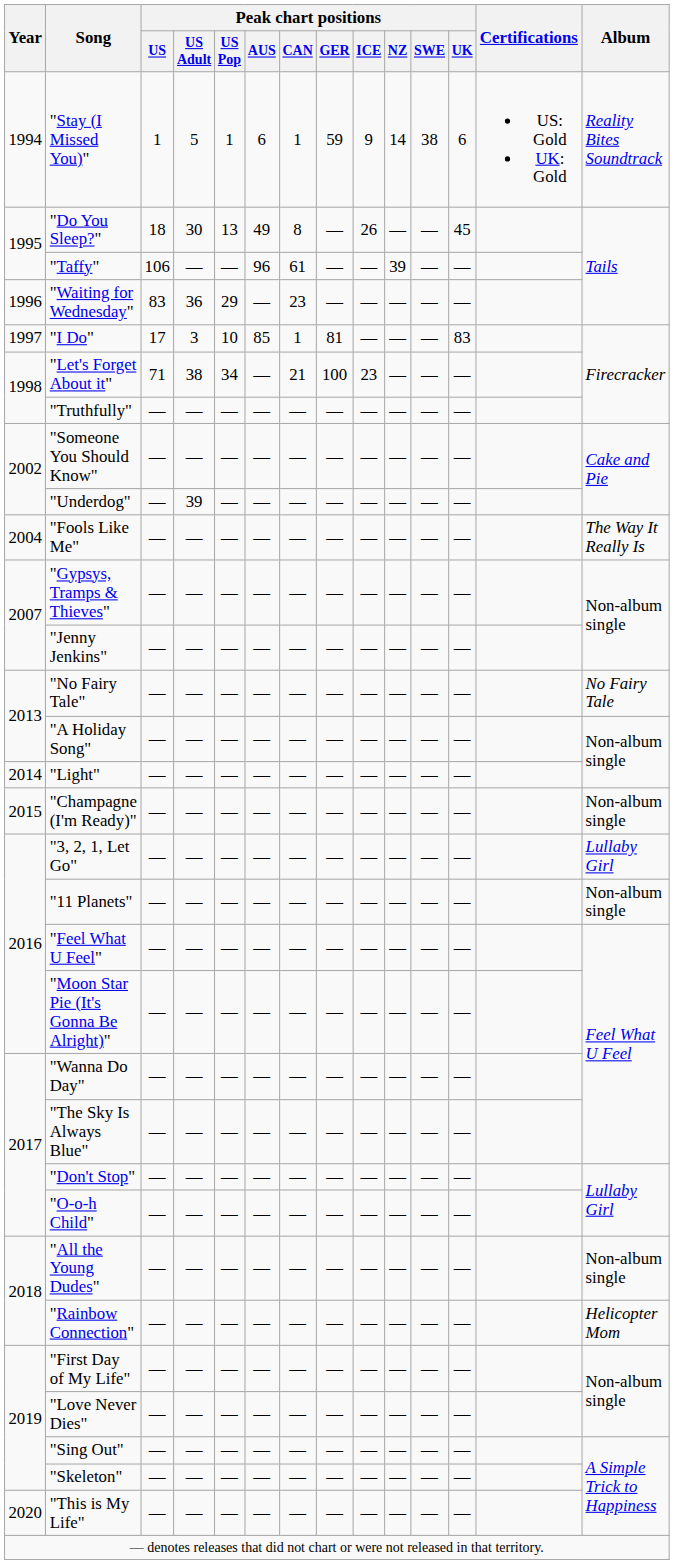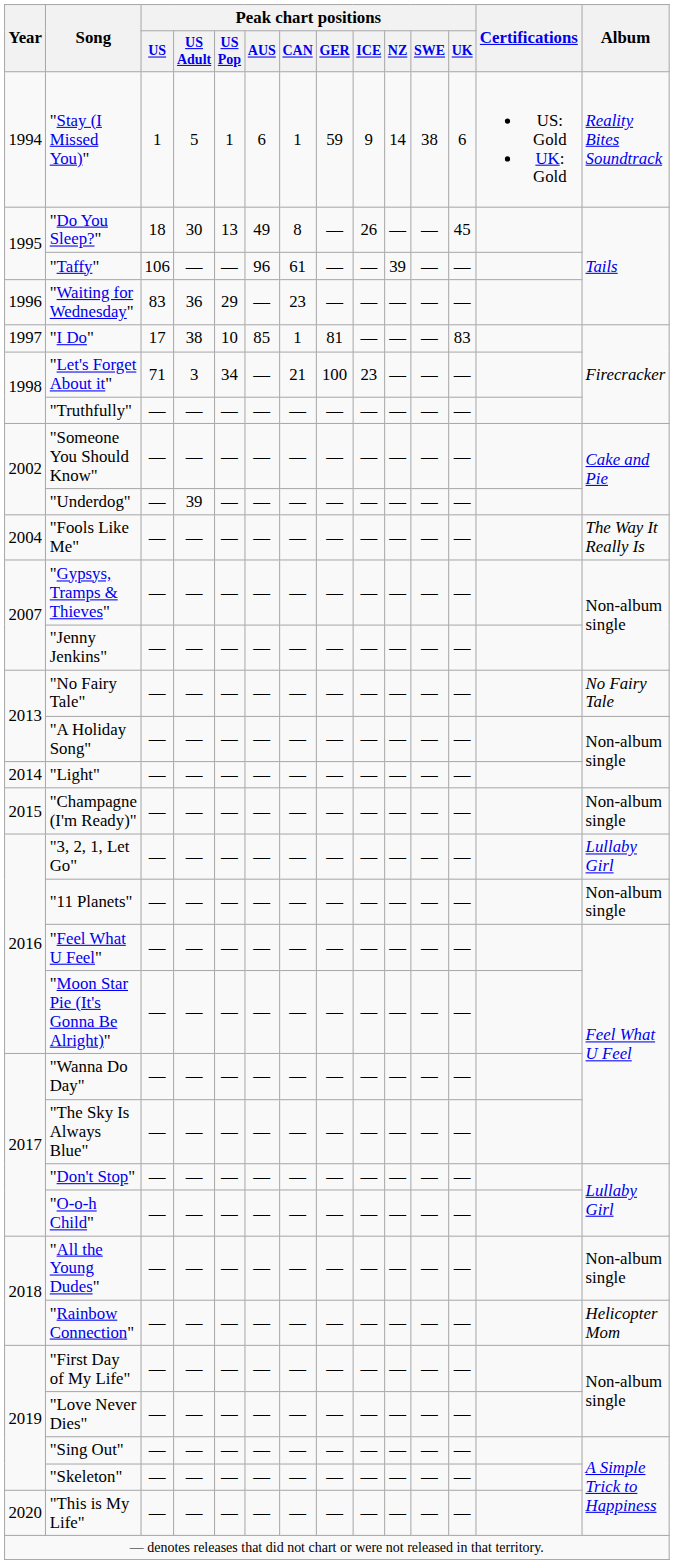(194, 338) 3 -> (194, 338) 38
(194, 374) 38 -> (194, 374) 3
